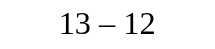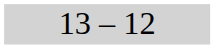(107, 23) no background -> (107, 23) lightgrey background
